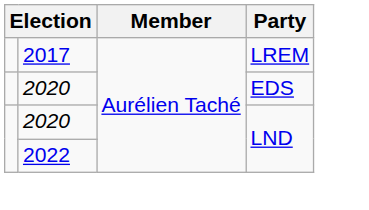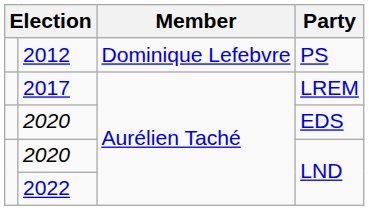+ row: (46, 54)
